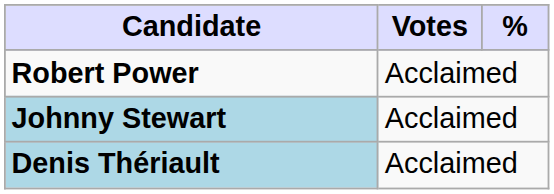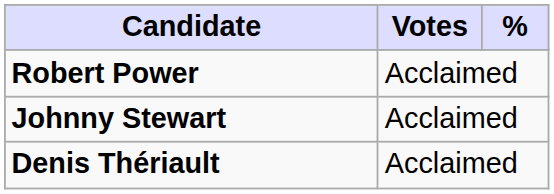(119, 118) lightblue background -> (119, 118) no background
(116, 164) lightblue background -> (116, 164) no background
